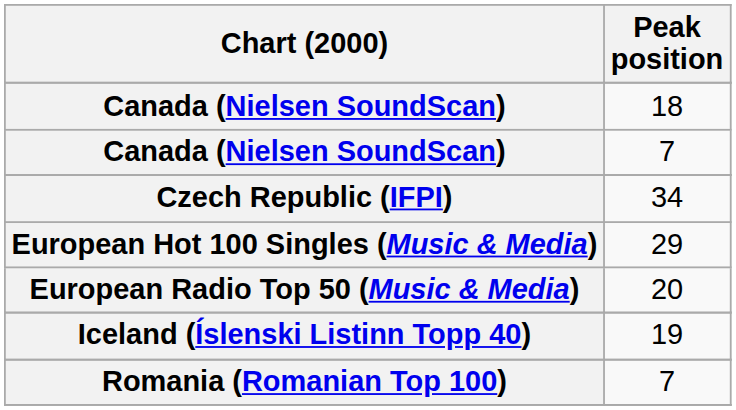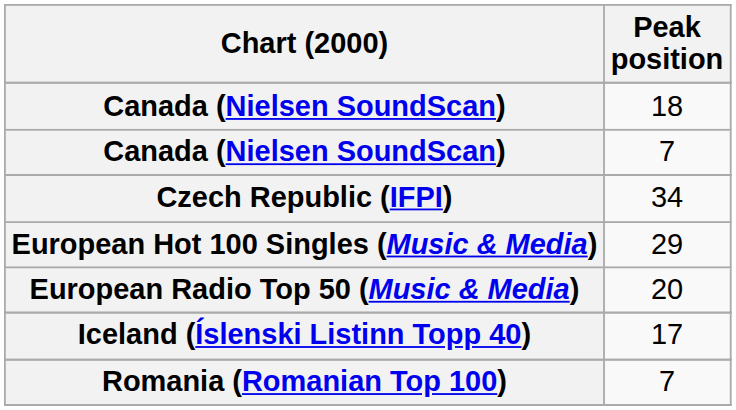(667, 335) 19 -> (667, 335) 17
